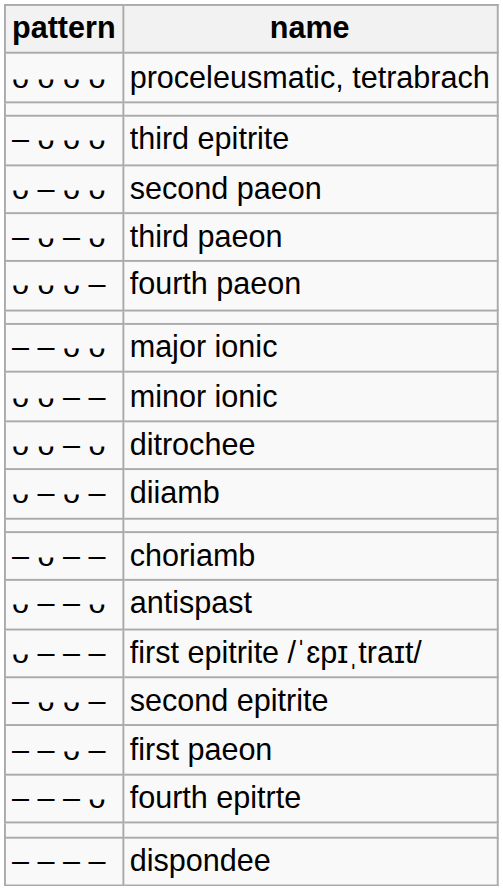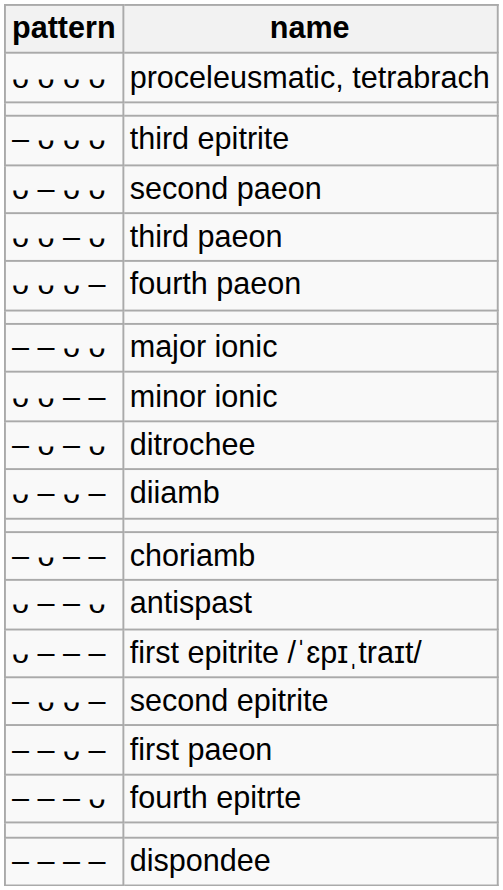(59, 236) – ᴗ – ᴗ -> (59, 236) ᴗ ᴗ – ᴗ
(59, 444) ᴗ ᴗ – ᴗ -> (59, 444) – ᴗ – ᴗ
